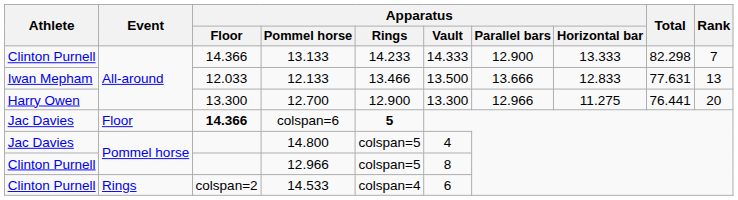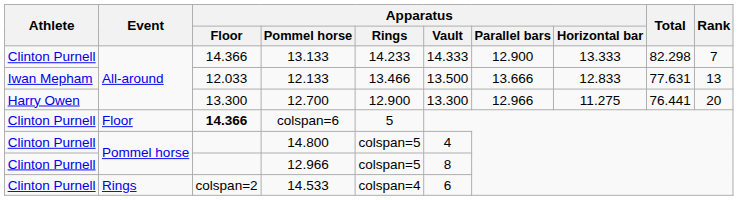(41, 121) Jac Davies -> (52, 121) Clinton Purnell
(389, 121) bold -> (389, 121) normal
(41, 143) Jac Davies -> (52, 143) Clinton Purnell
